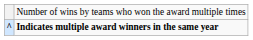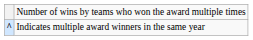(117, 27) bold -> (111, 27) normal
